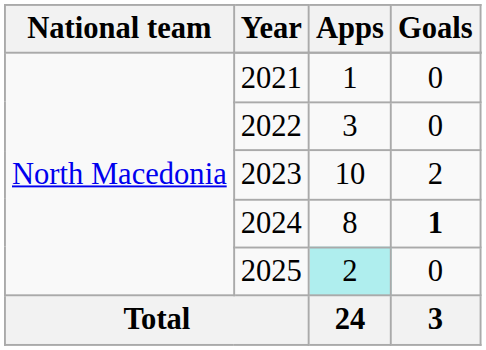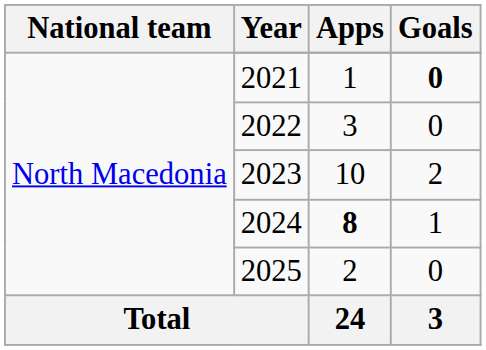(435, 77) normal -> (435, 77) bold
(350, 222) normal -> (350, 222) bold
(435, 222) bold -> (435, 222) normal
(350, 271) paleturquoise background -> (350, 271) no background
